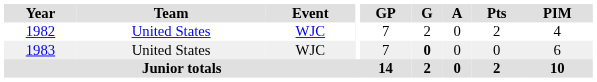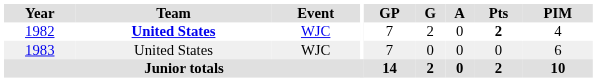(171, 31) normal -> (174, 31) bold
(497, 31) normal -> (499, 31) bold
(427, 50) bold -> (430, 50) normal
